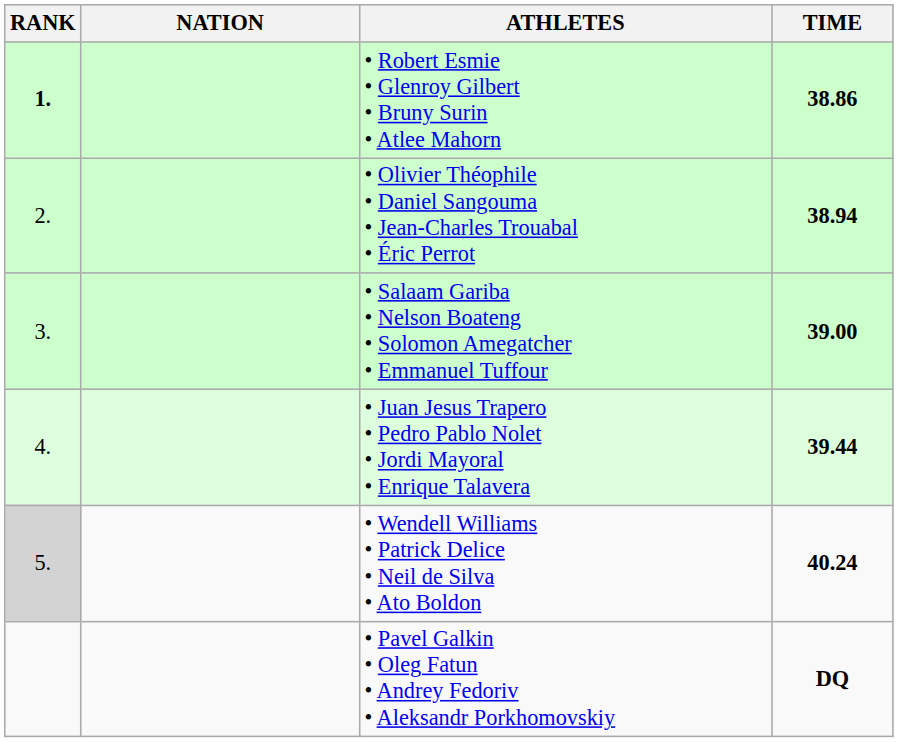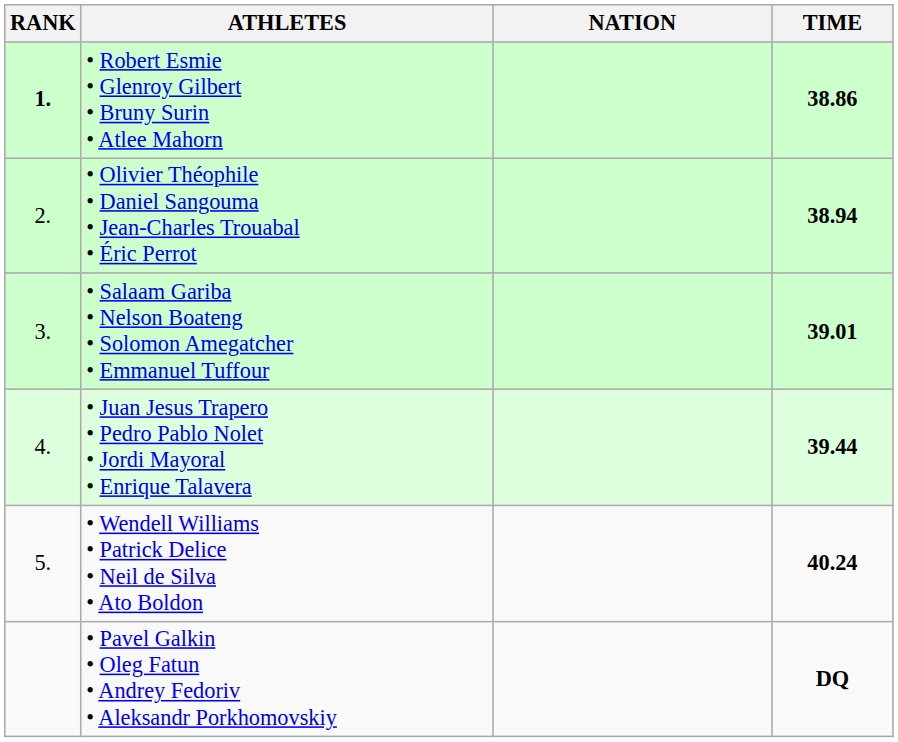columns swapped: (220, 23) <-> (565, 23)
(832, 331) 39.00 -> (832, 331) 39.01
(43, 563) lightgrey background -> (43, 563) no background
